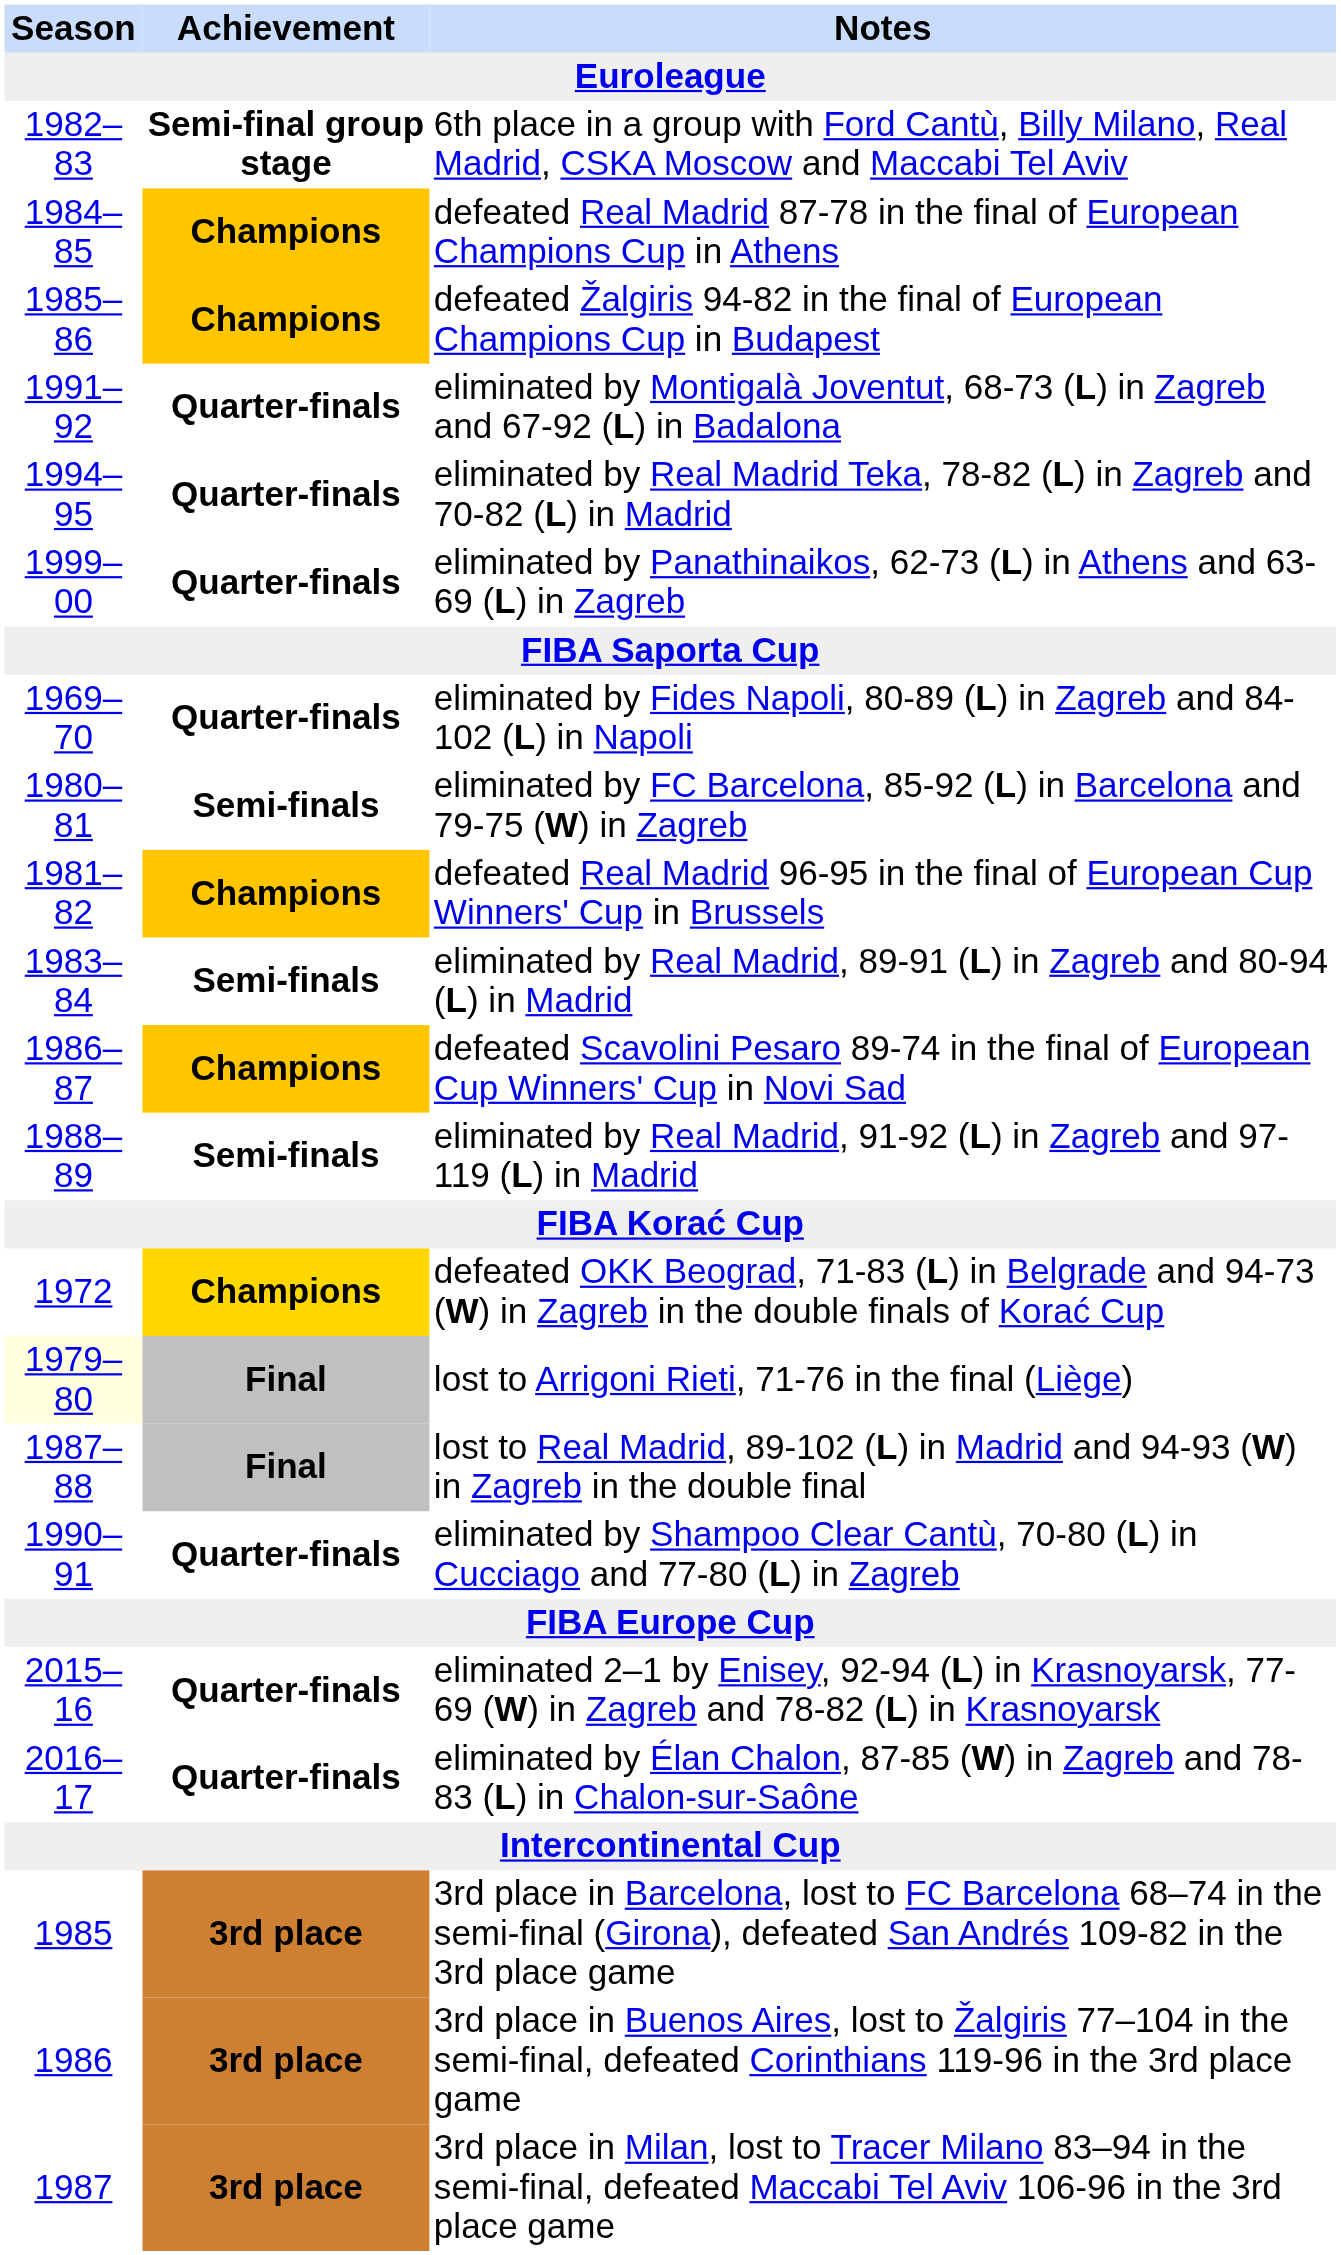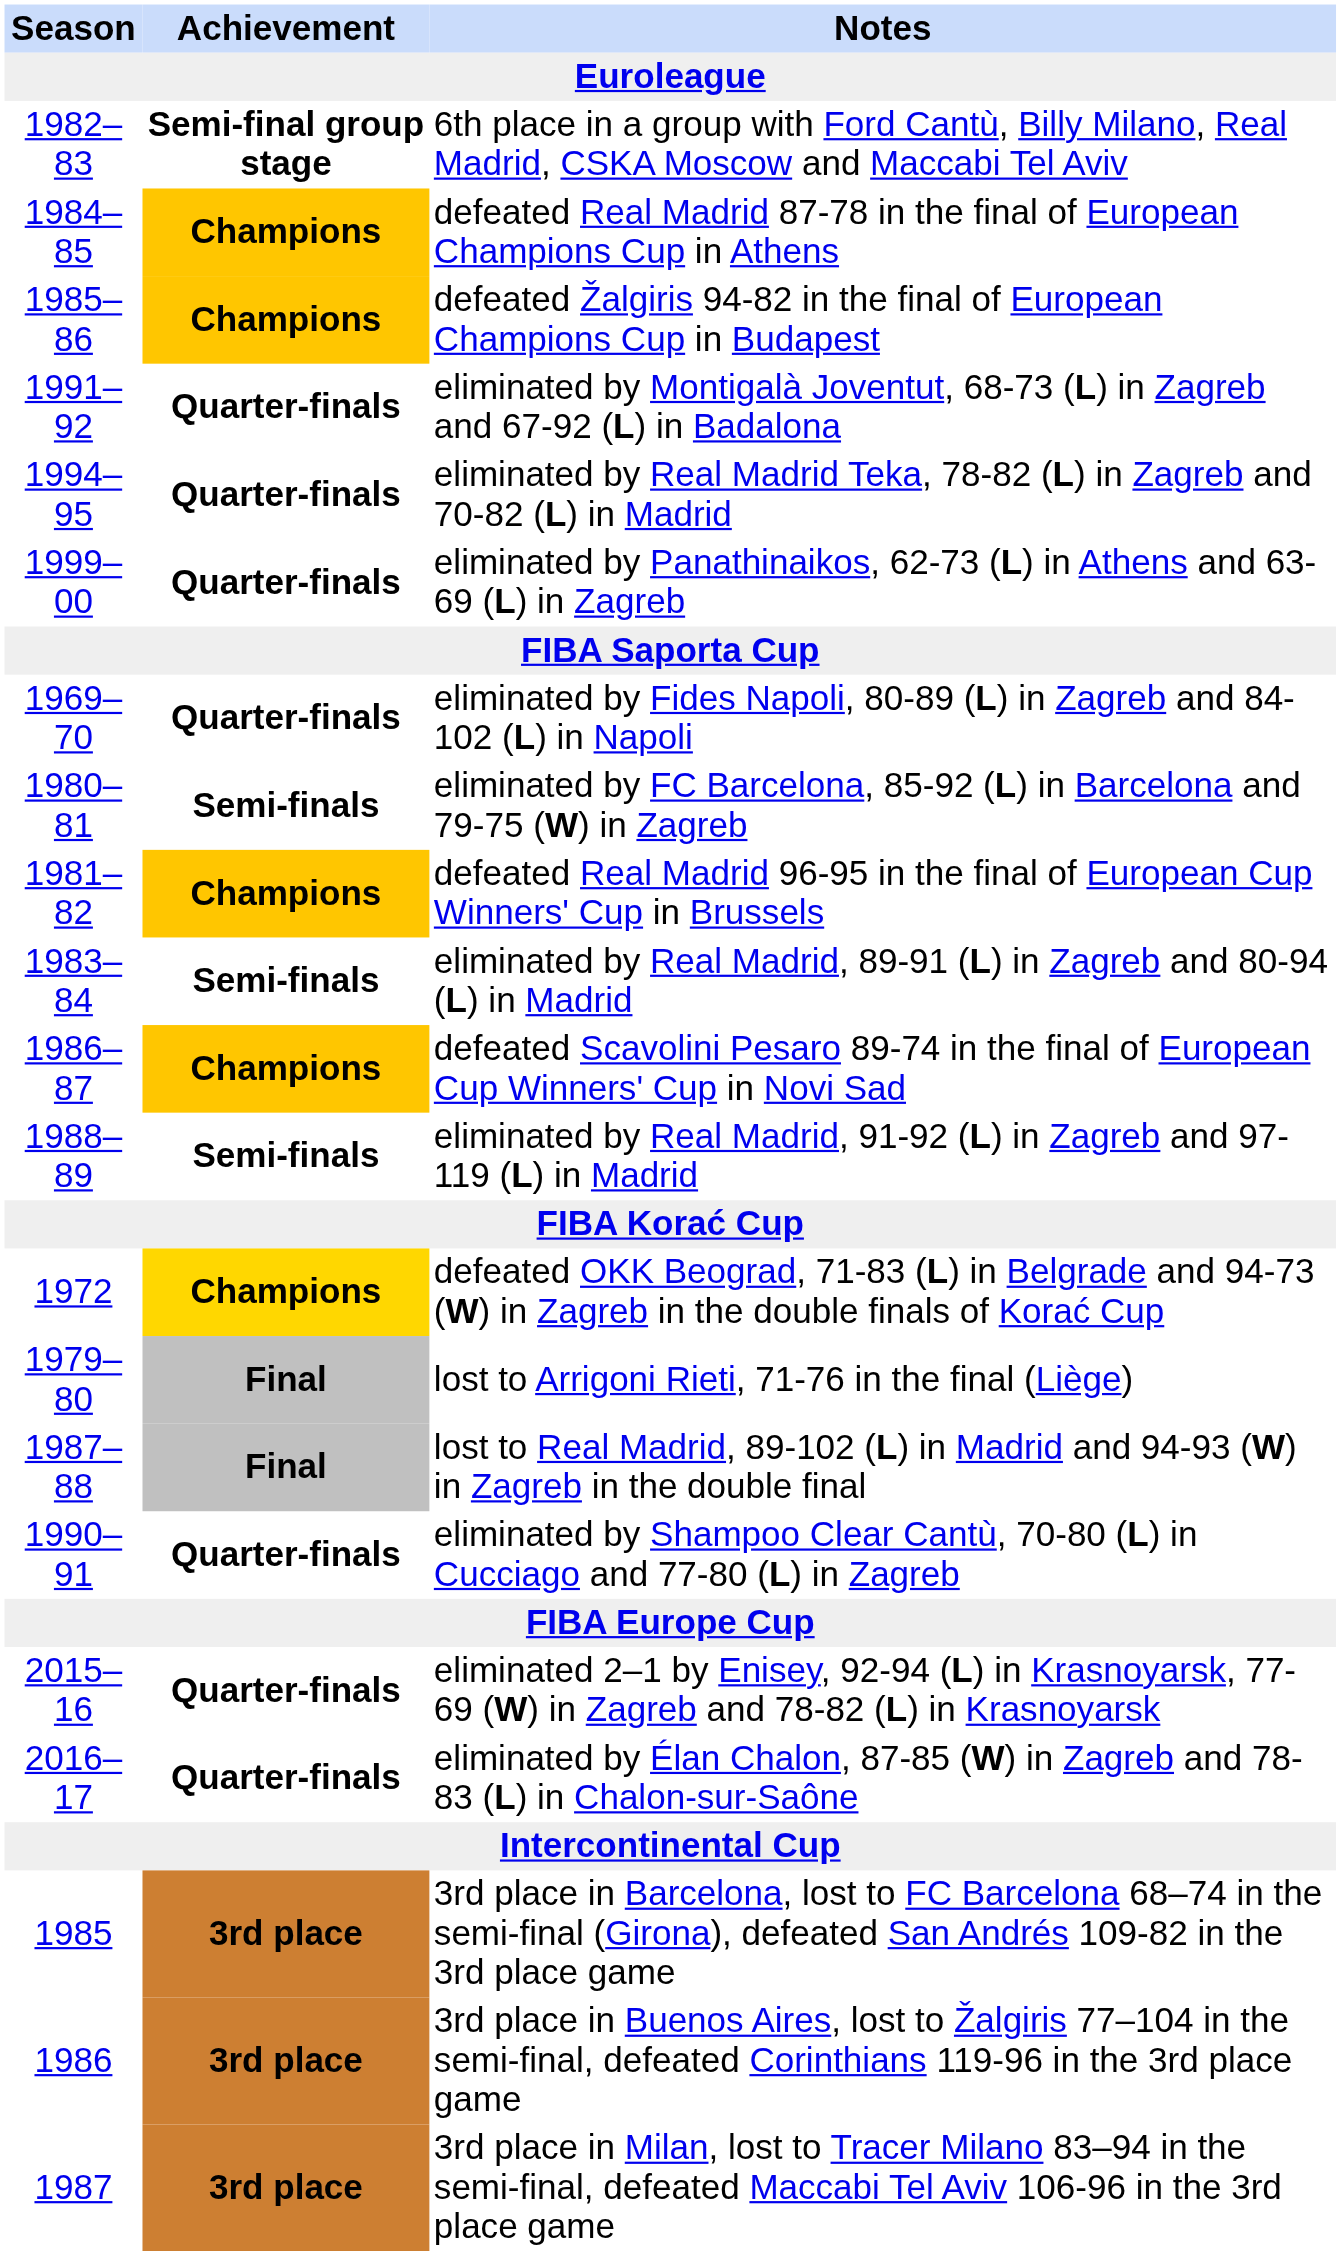(73, 1379) lightyellow background -> (73, 1379) no background
